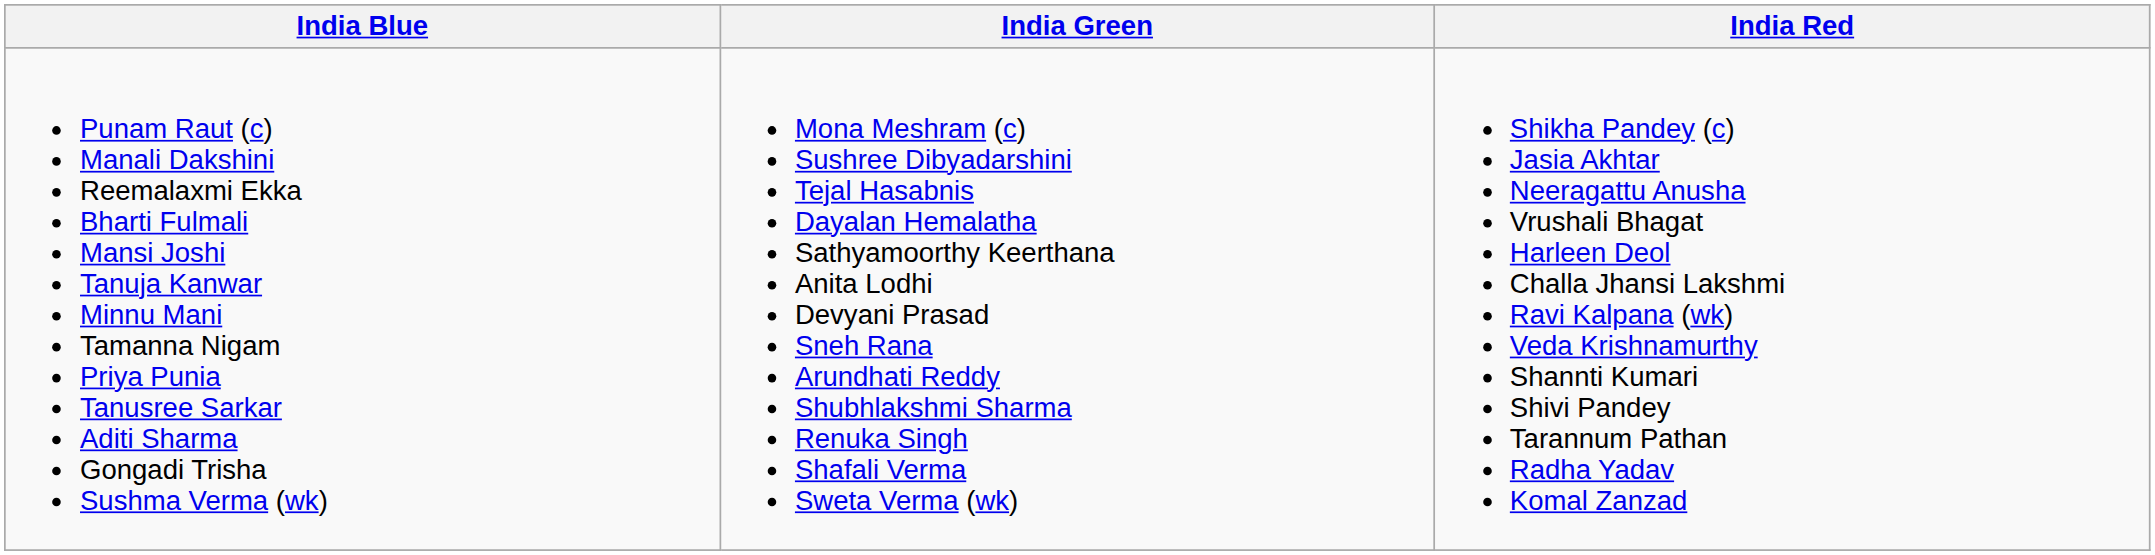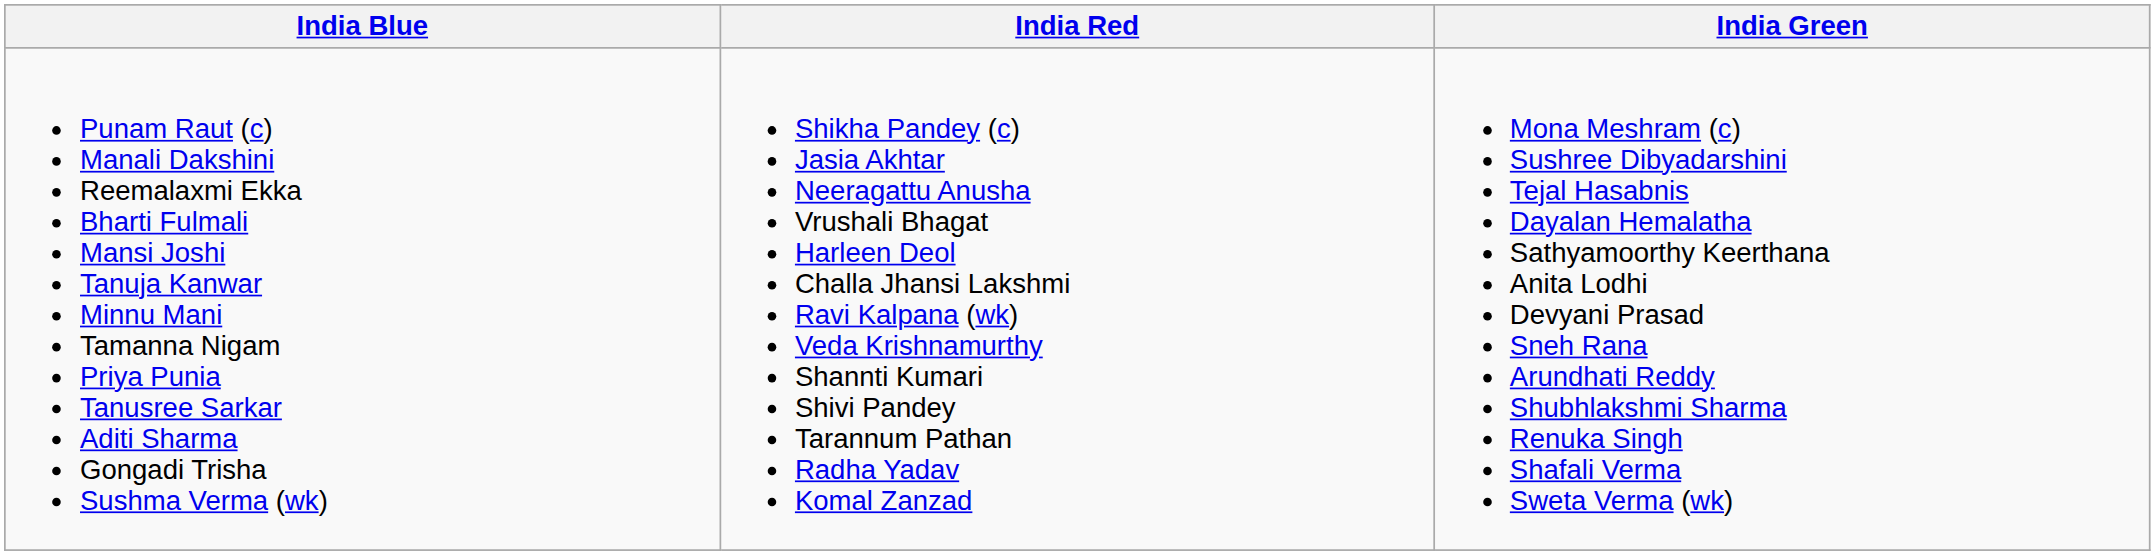columns swapped: (1077, 26) <-> (1792, 26)
